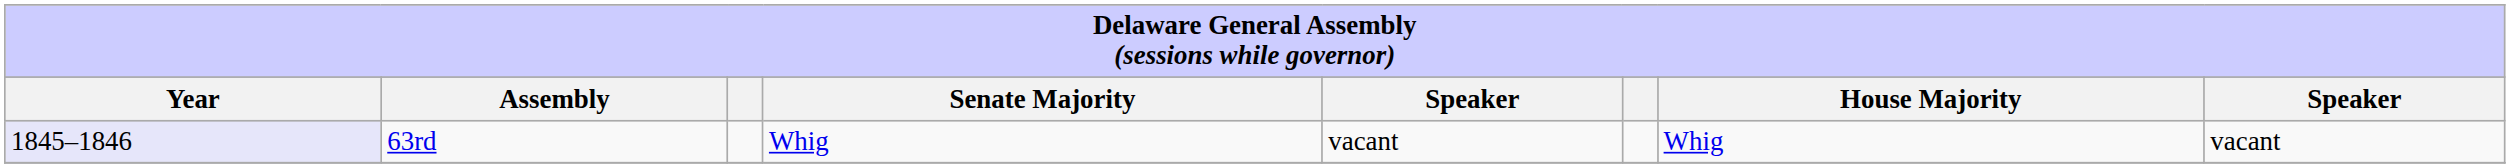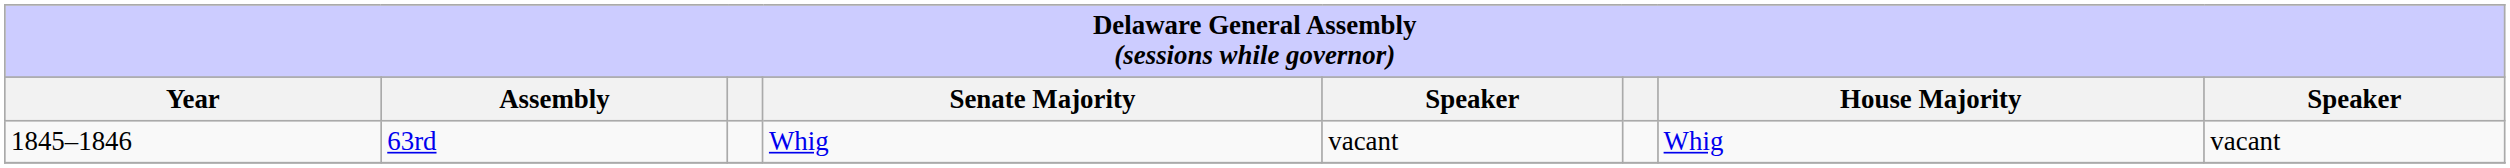(72, 141) lavender background -> (72, 141) no background
